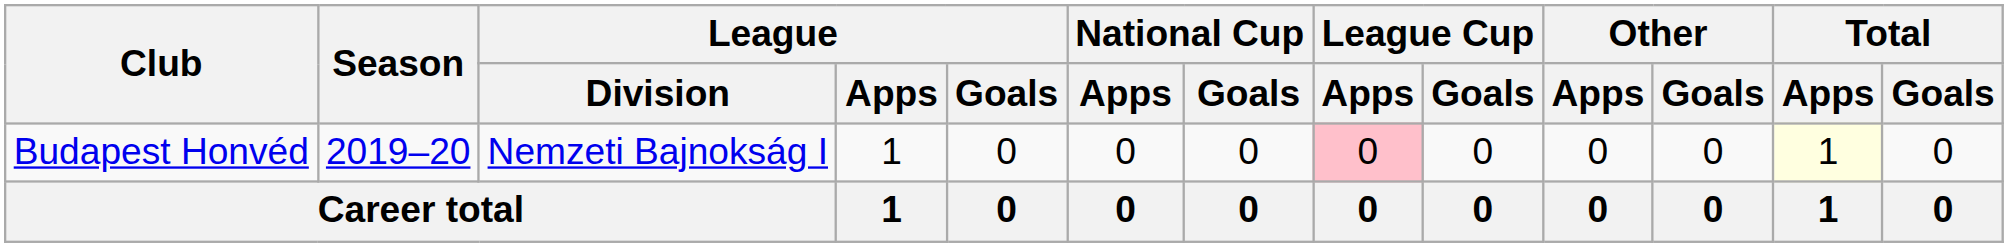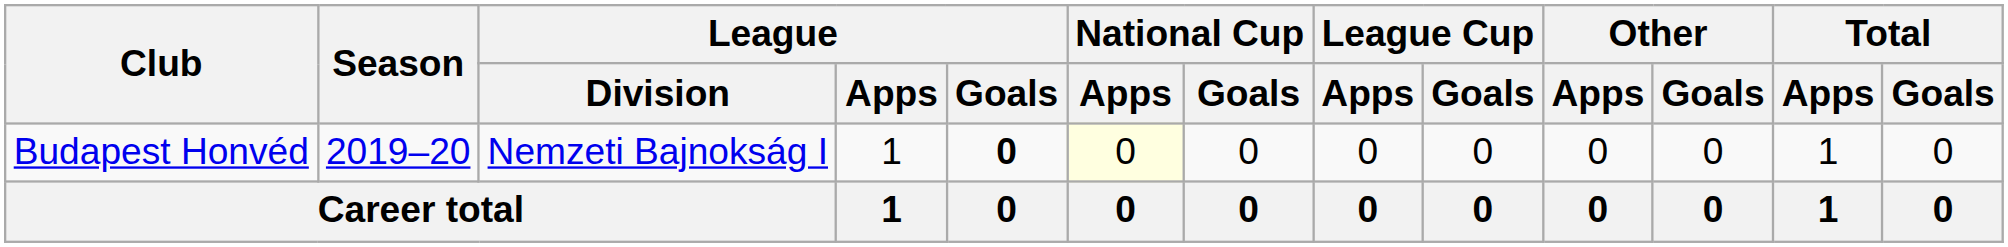(1007, 151) normal -> (1007, 151) bold
(1125, 151) no background -> (1125, 151) lightyellow background
(1368, 151) pink background -> (1368, 151) no background
(1828, 151) lightyellow background -> (1828, 151) no background
